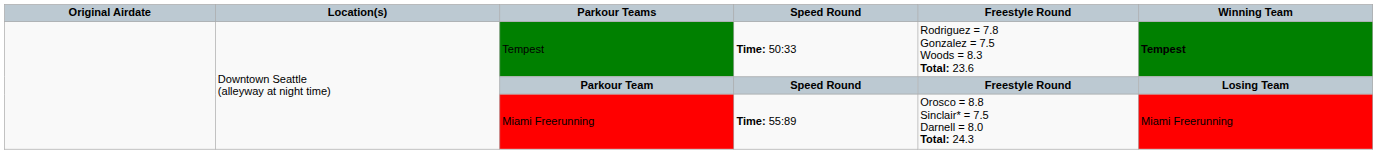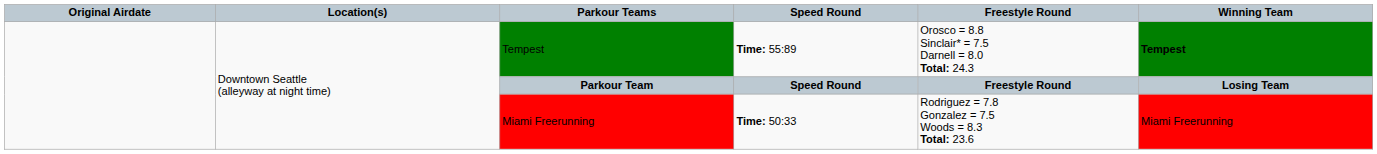(766, 49) Time: 50:33 -> (766, 49) Time: 55:89
(959, 49) Rodriguez = 7.8 Gonzalez = 7.5 Woods = 8.3 Total: 23.6 -> (954, 49) Orosco = 8.8 Sinclair* = 7.5 Darnell = 8.0 Total: 24.3
(766, 121) Time: 55:89 -> (766, 121) Time: 50:33
(954, 121) Orosco = 8.8 Sinclair* = 7.5 Darnell = 8.0 Total: 24.3 -> (959, 121) Rodriguez = 7.8 Gonzalez = 7.5 Woods = 8.3 Total: 23.6
